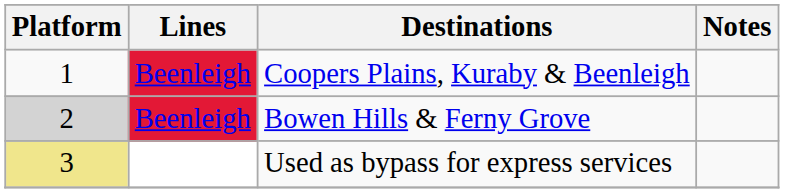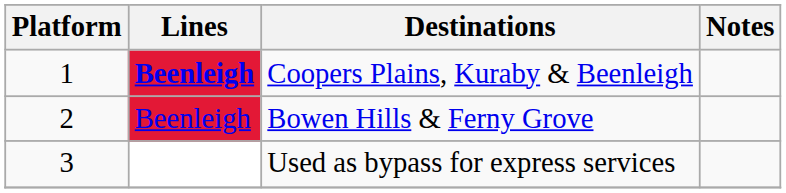(193, 72) normal -> (194, 72) bold
(67, 118) lightgrey background -> (67, 118) no background
(67, 163) khaki background -> (67, 163) no background
